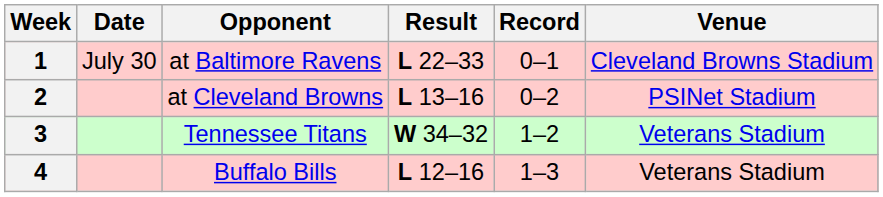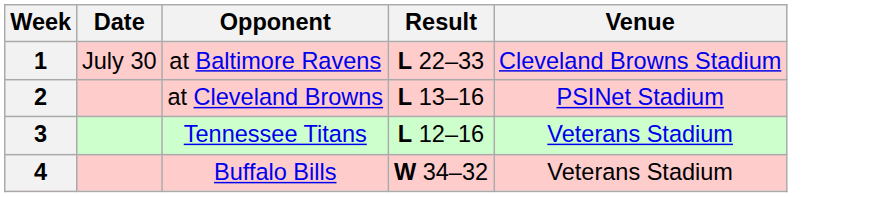- column: (539, 23)
(441, 135) W 34–32 -> (441, 135) L 12–16
(441, 172) L 12–16 -> (441, 172) W 34–32
